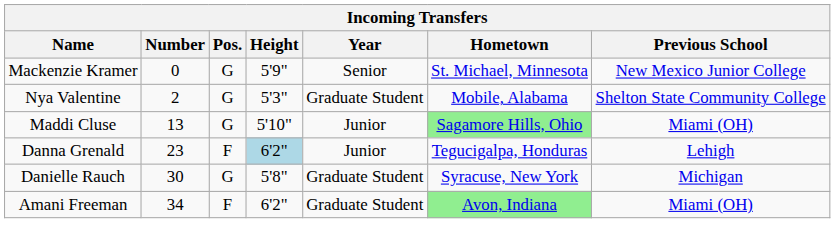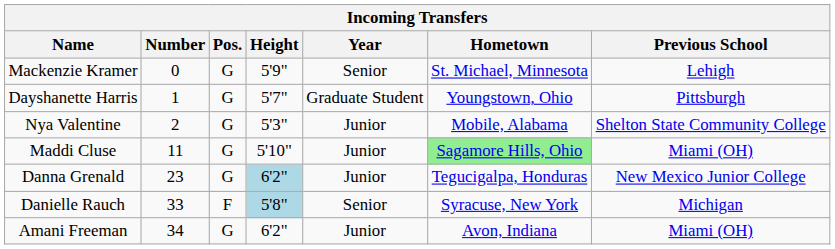(711, 71) New Mexico Junior College -> (711, 71) Lehigh
+ row: (73, 97)
(365, 97) Graduate Student -> (365, 124) Junior
(175, 124) 13 -> (175, 151) 11
(228, 151) F -> (228, 177) G
(711, 151) Lehigh -> (711, 177) New Mexico Junior College
(175, 177) 30 -> (175, 204) 33
(228, 177) G -> (228, 204) F
(274, 177) no background -> (274, 204) lightblue background
(365, 177) Graduate Student -> (365, 204) Senior
(228, 204) F -> (228, 230) G
(365, 204) Graduate Student -> (365, 230) Junior
(509, 204) lightgreen background -> (509, 230) no background
